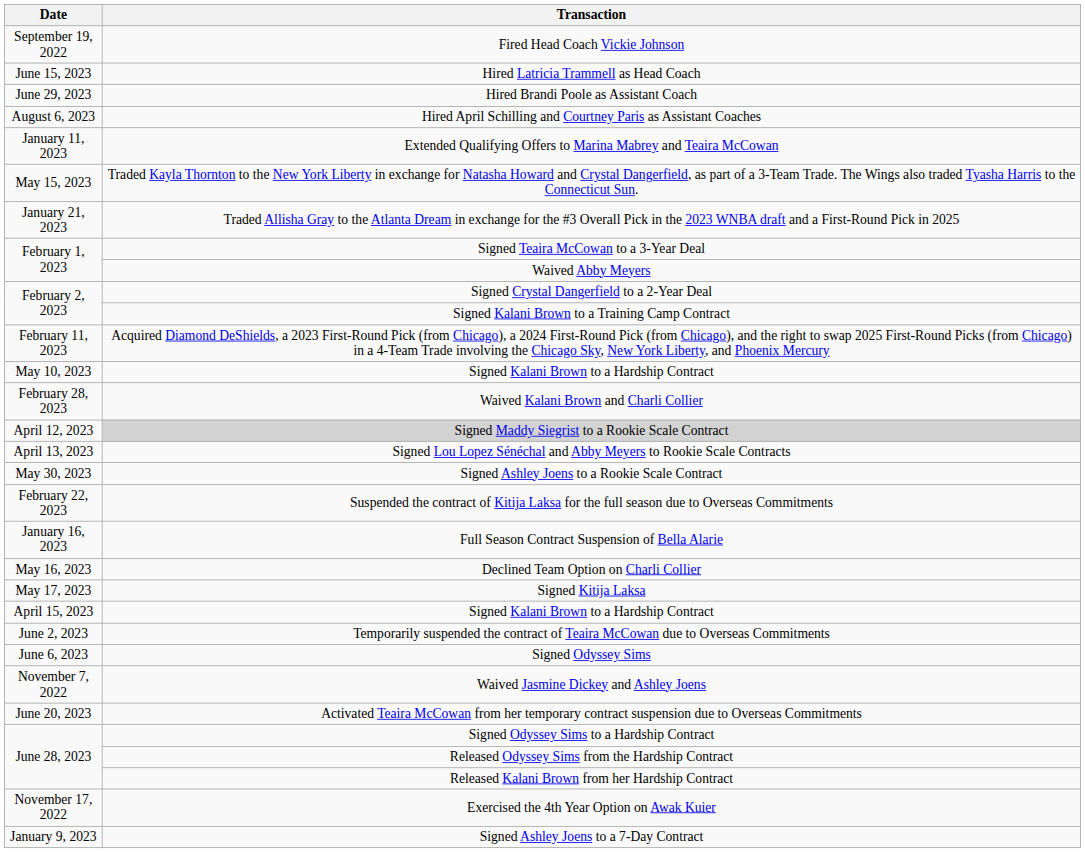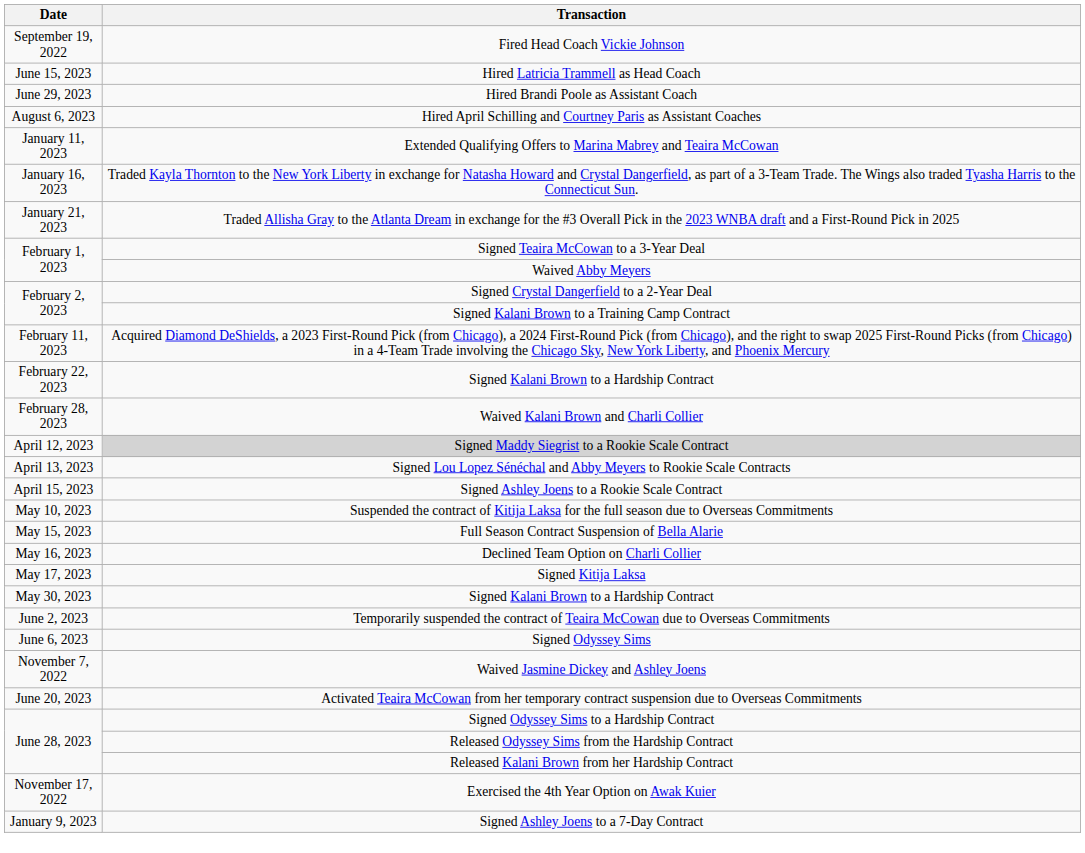(53, 182) May 15, 2023 -> (53, 182) January 16, 2023
(53, 372) May 10, 2023 -> (53, 379) February 22, 2023
(53, 473) May 30, 2023 -> (53, 489) April 15, 2023
(53, 502) February 22, 2023 -> (53, 510) May 10, 2023
(53, 539) January 16, 2023 -> (53, 532) May 15, 2023
(53, 612) April 15, 2023 -> (53, 596) May 30, 2023
